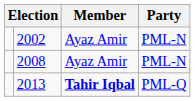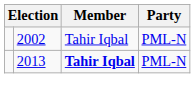(96, 38) Ayaz Amir -> (96, 38) Tahir Iqbal
- row: (31, 61)
(164, 84) PML-Q -> (164, 61) PML-N
